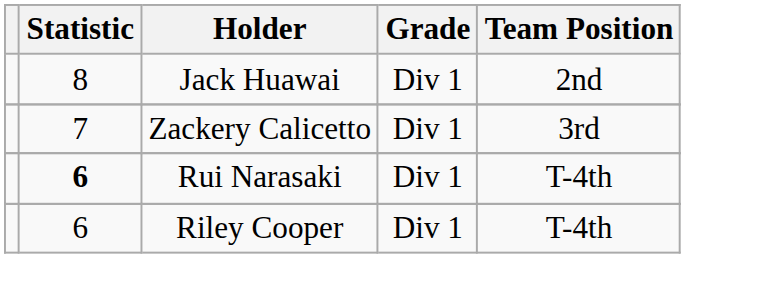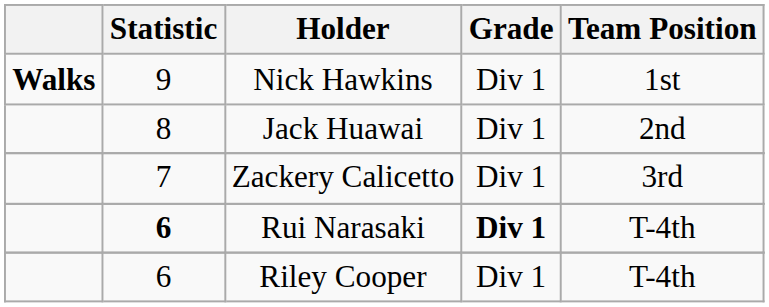+ row: (343, 78)
(428, 177) normal -> (511, 227) bold
